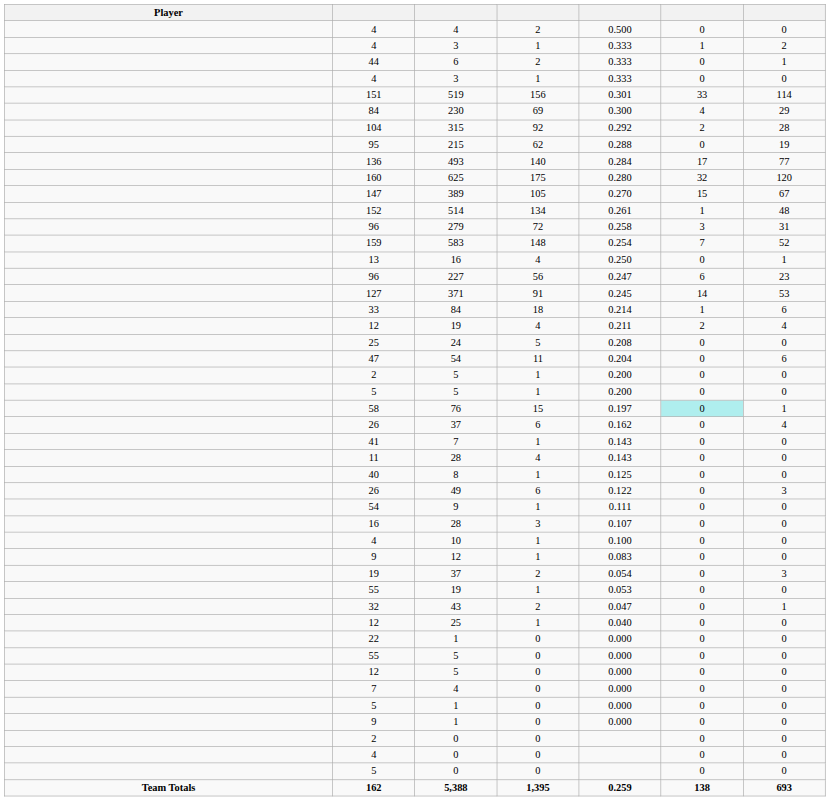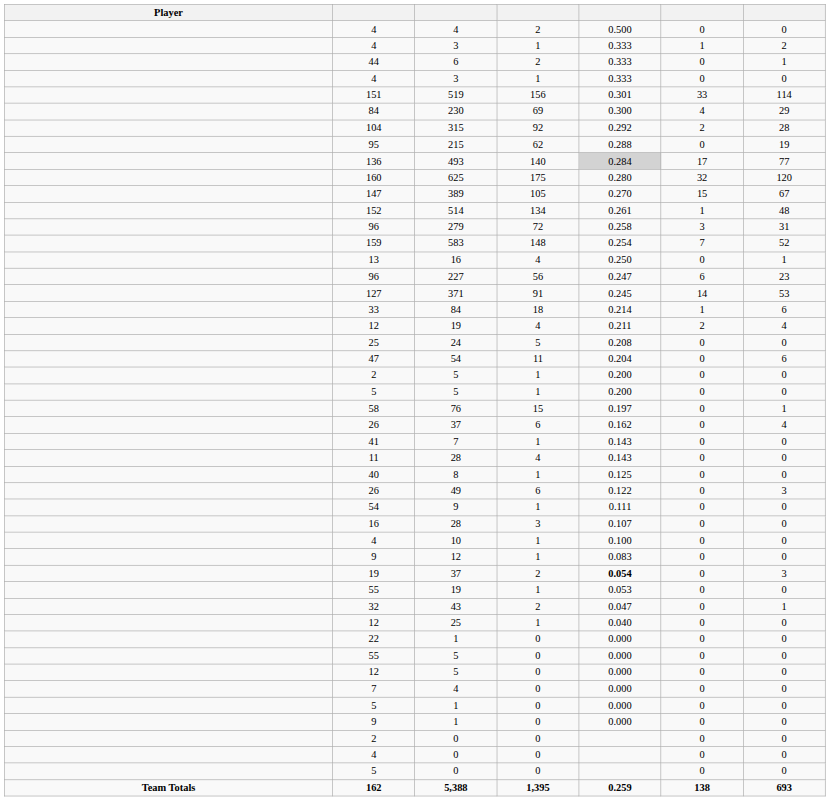(620, 161) no background -> (620, 161) lightgrey background
(702, 408) paleturquoise background -> (702, 408) no background
(620, 573) normal -> (620, 573) bold
